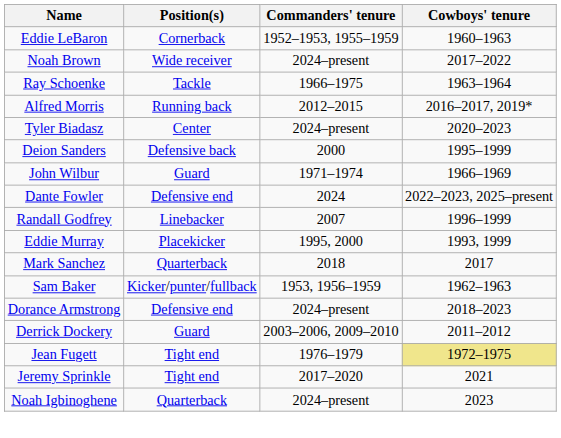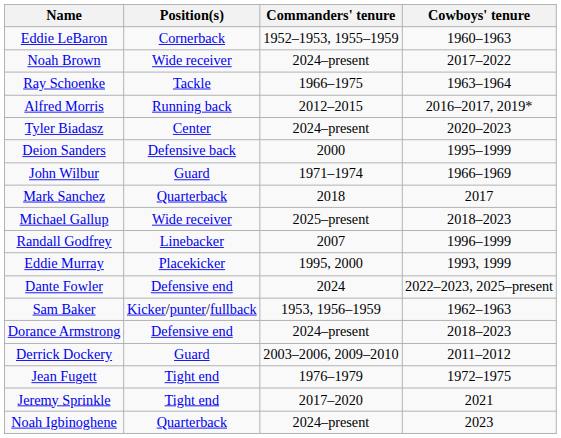rows swapped: (64, 264) <-> (64, 196)
+ row: (64, 219)
(479, 354) khaki background -> (479, 377) no background
